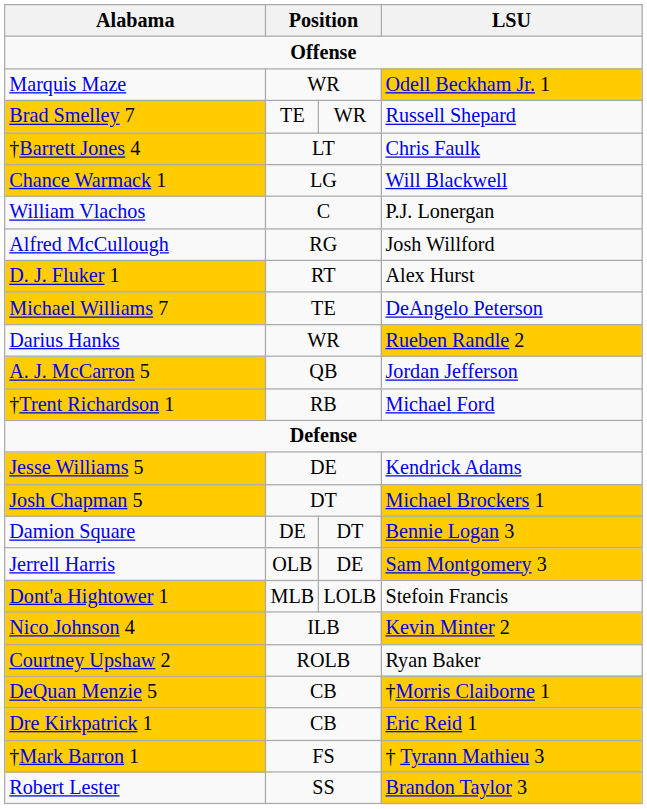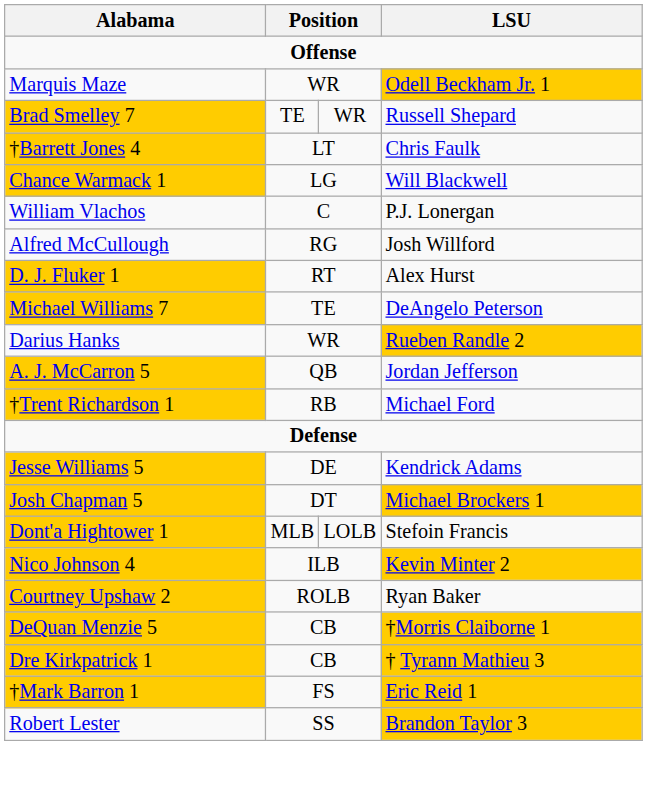- row: (72, 532)
- row: (62, 564)
(431, 723) Eric Reid 1 -> (465, 659) † Tyrann Mathieu 3
(465, 755) † Tyrann Mathieu 3 -> (431, 691) Eric Reid 1
